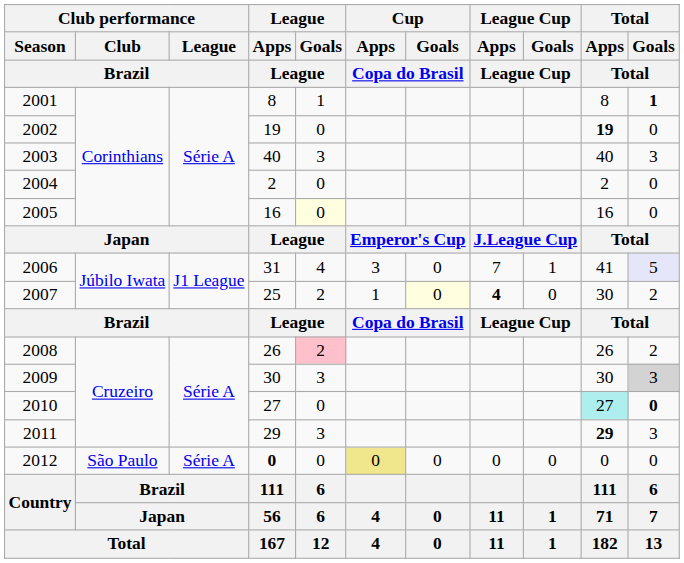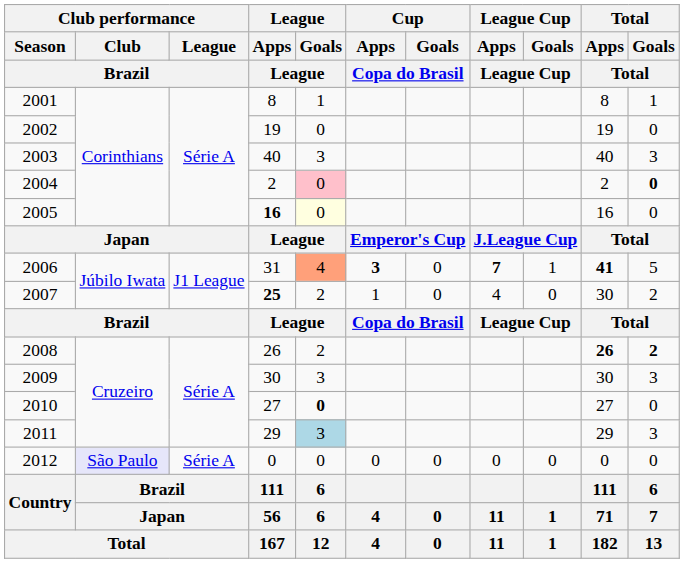(653, 101) bold -> (653, 101) normal
(605, 128) bold -> (605, 128) normal
(321, 184) no background -> (321, 184) pink background
(653, 184) normal -> (653, 184) bold
(272, 211) normal -> (272, 211) bold
(321, 267) no background -> (321, 267) lightsalmon background
(376, 267) normal -> (376, 267) bold
(496, 267) normal -> (496, 267) bold
(605, 267) normal -> (605, 267) bold
(653, 267) lavender background -> (653, 267) no background
(272, 294) normal -> (272, 294) bold
(437, 294) lightyellow background -> (437, 294) no background
(496, 294) bold -> (496, 294) normal
(321, 350) pink background -> (321, 350) no background
(605, 350) normal -> (605, 350) bold
(653, 350) normal -> (653, 350) bold
(653, 377) lightgrey background -> (653, 377) no background
(321, 405) normal -> (321, 405) bold
(605, 405) paleturquoise background -> (605, 405) no background
(653, 405) bold -> (653, 405) normal
(321, 433) no background -> (321, 433) lightblue background
(605, 433) bold -> (605, 433) normal
(122, 460) no background -> (122, 460) lavender background
(272, 460) bold -> (272, 460) normal
(376, 460) khaki background -> (376, 460) no background
